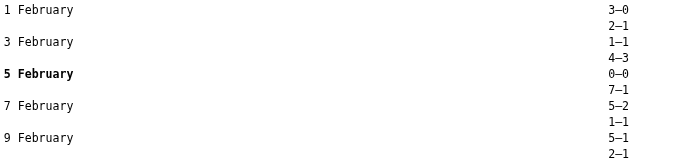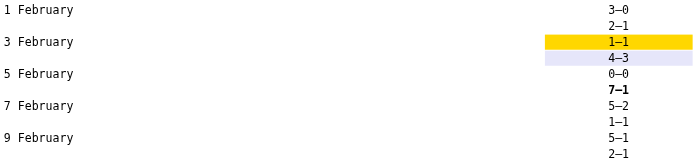(619, 42) no background -> (619, 42) gold background
(619, 58) no background -> (619, 58) lavender background
(39, 74) bold -> (39, 74) normal
(619, 90) normal -> (619, 90) bold
